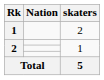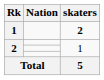(80, 30) normal -> (80, 30) bold
